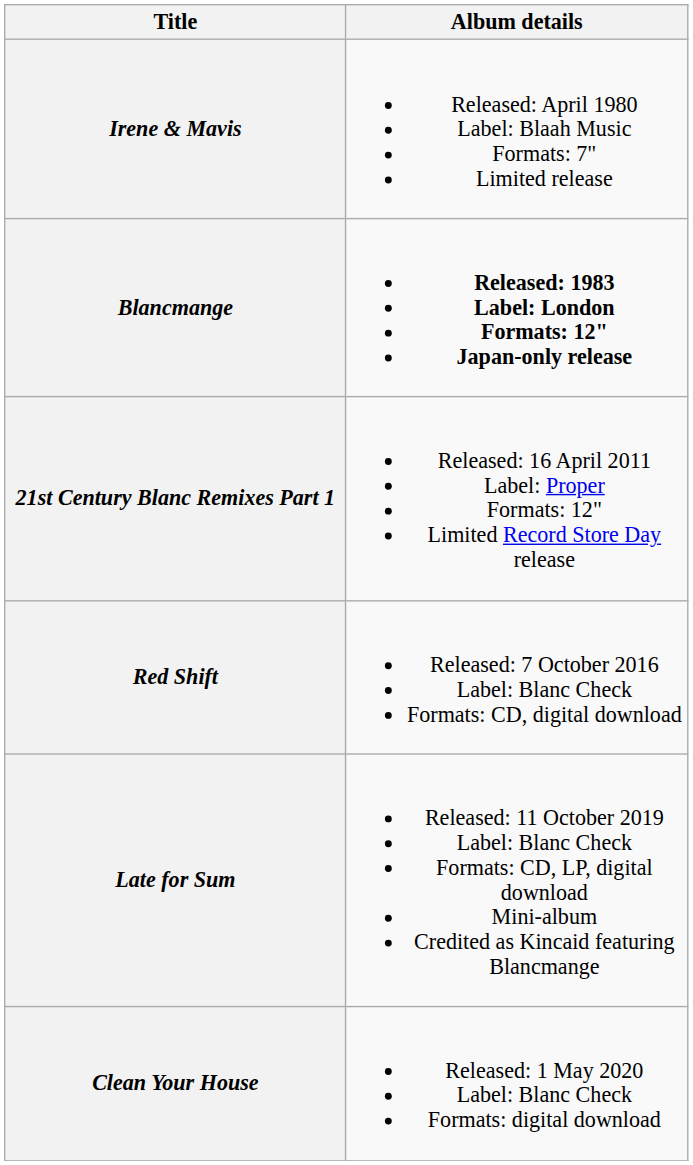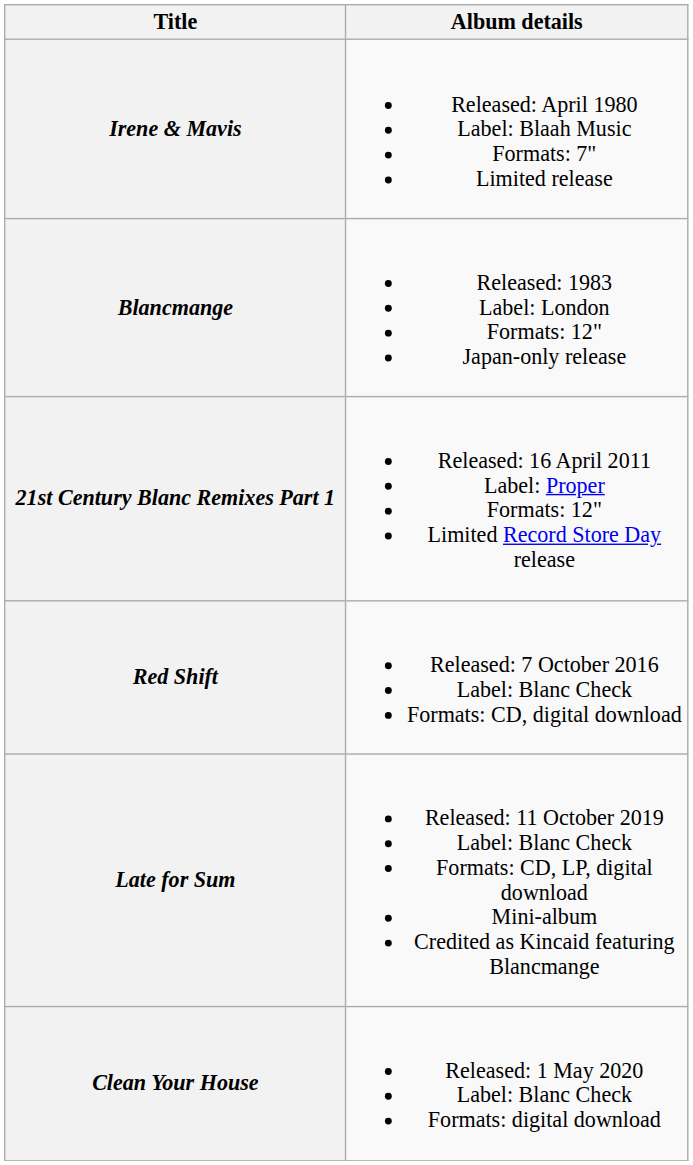(517, 320) bold -> (517, 320) normal
